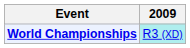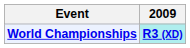(163, 34) normal -> (163, 34) bold
